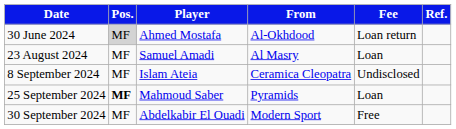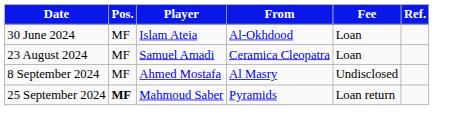(121, 34) lightgrey background -> (121, 34) no background
(180, 34) Ahmed Mostafa -> (168, 34) Islam Ateia
(387, 34) Loan return -> (349, 34) Loan
(275, 54) Al Masry -> (279, 54) Ceramica Cleopatra
(168, 74) Islam Ateia -> (180, 74) Ahmed Mostafa
(301, 74) Ceramica Cleopatra -> (253, 74) Al Masry
(370, 94) Loan -> (365, 94) Loan return
- row: (56, 114)
